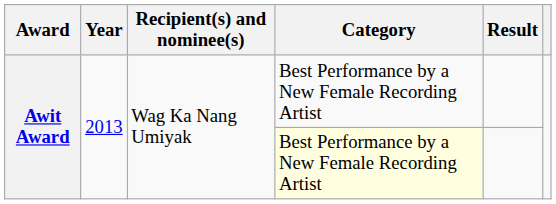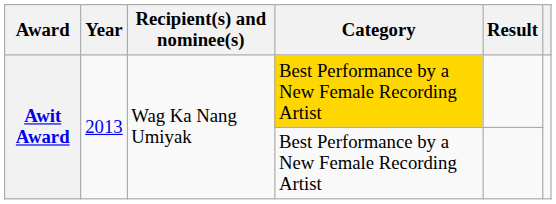(368, 91) no background -> (368, 91) gold background
(368, 162) lightyellow background -> (368, 162) no background
